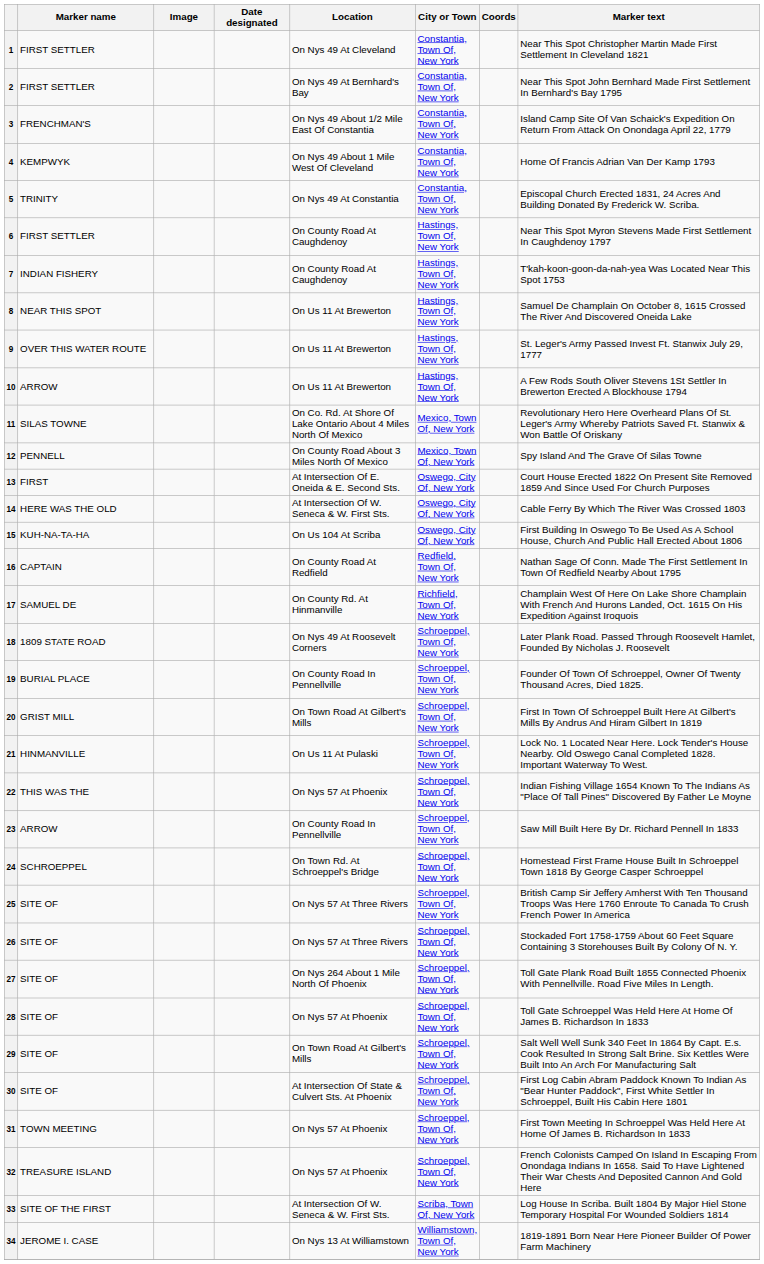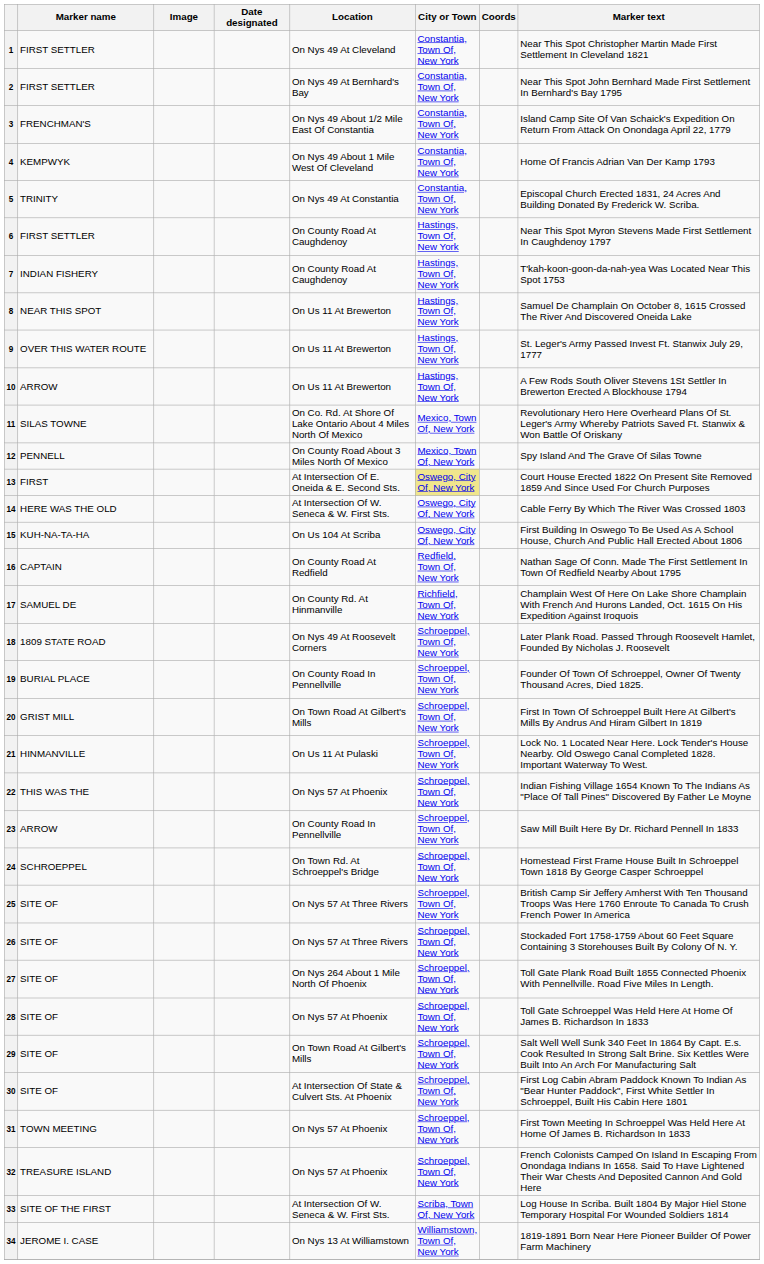(447, 482) no background -> (447, 482) khaki background
